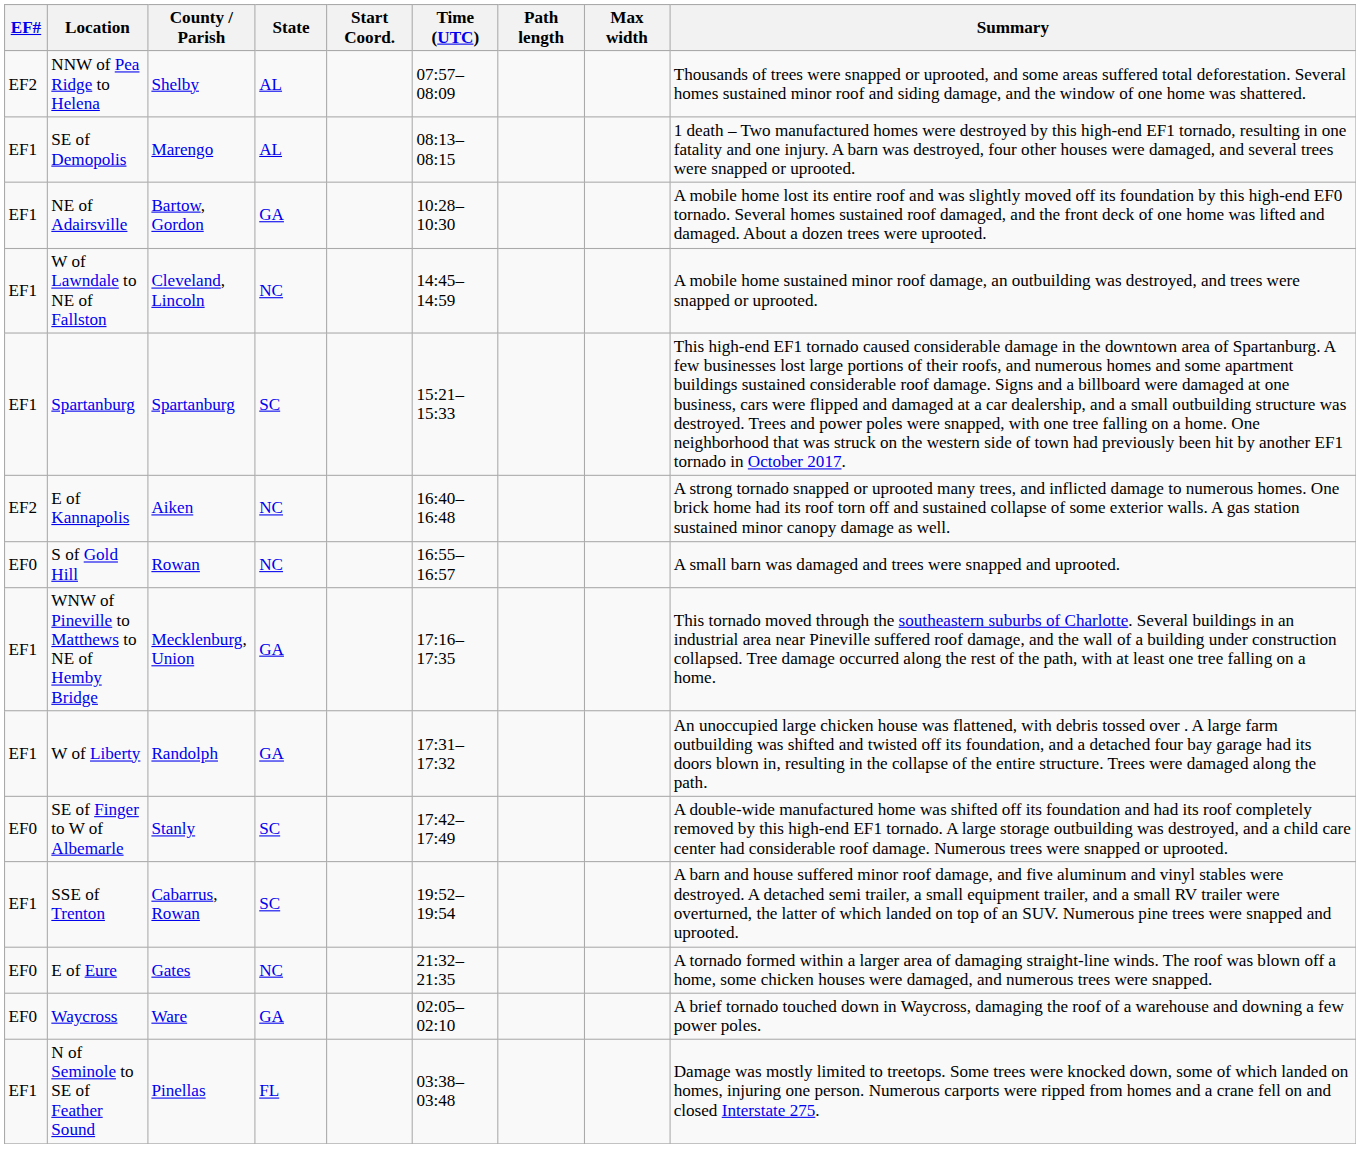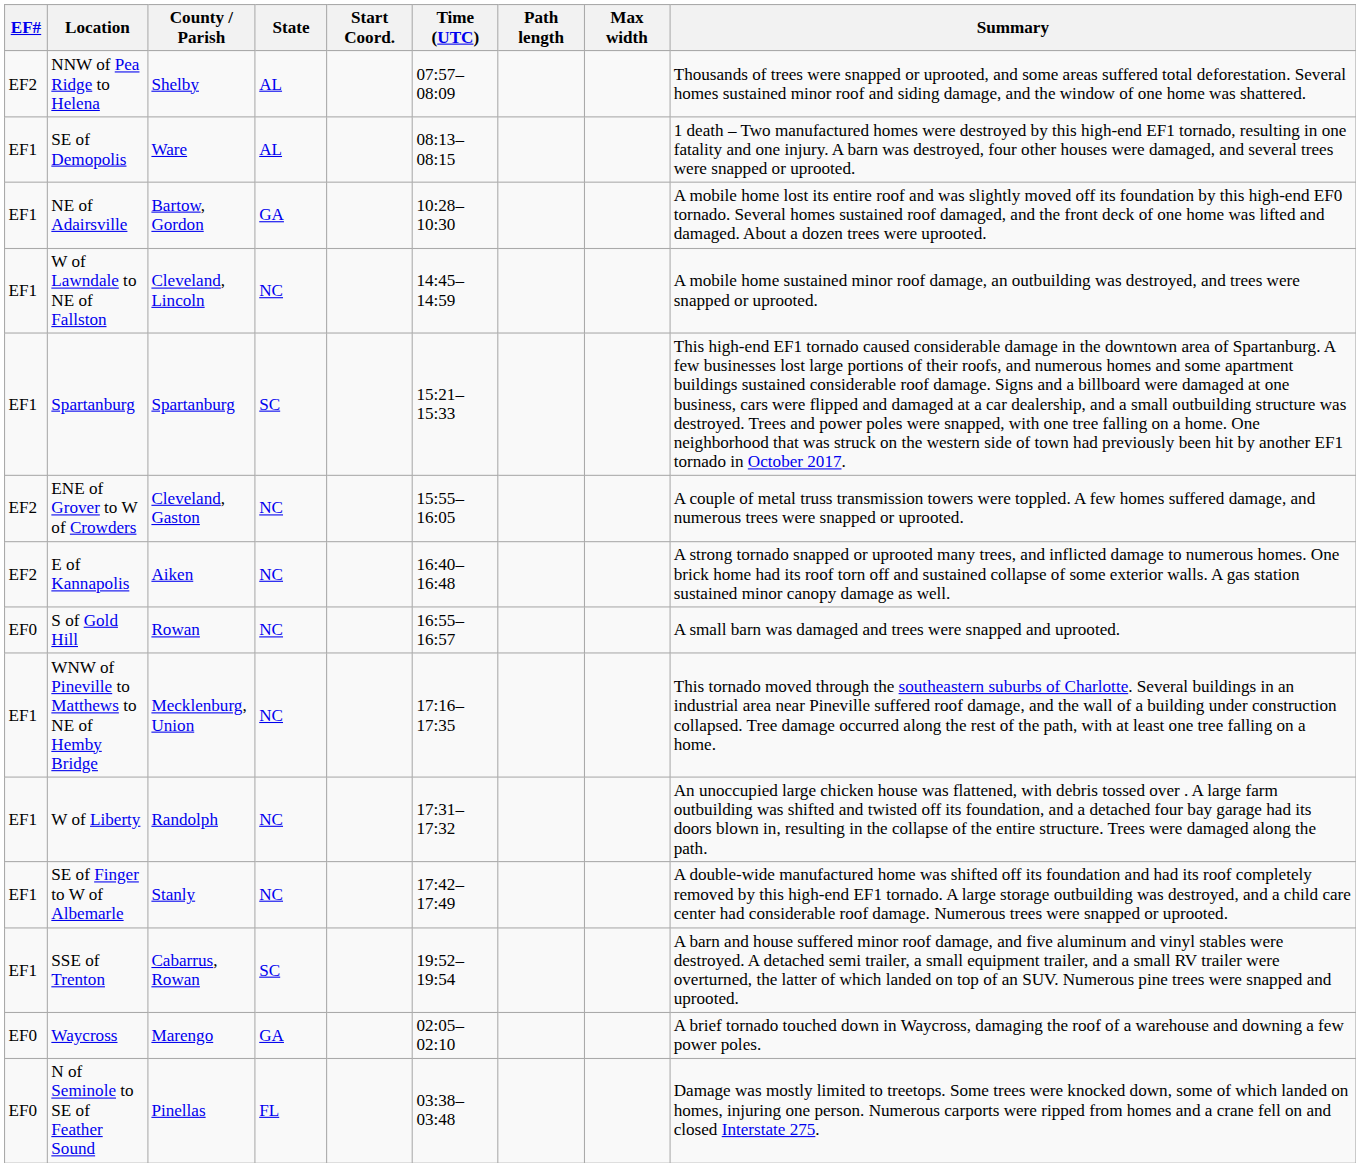(182, 149) Marengo -> (169, 149) Ware
+ row: (94, 508)
(272, 649) GA -> (271, 715) NC
(272, 753) GA -> (271, 819) NC
(23, 828) EF0 -> (23, 894) EF1
(270, 828) SC -> (271, 894) NC
- row: (84, 969)
(169, 1016) Ware -> (182, 1035) Marengo
(23, 1091) EF1 -> (23, 1110) EF0
